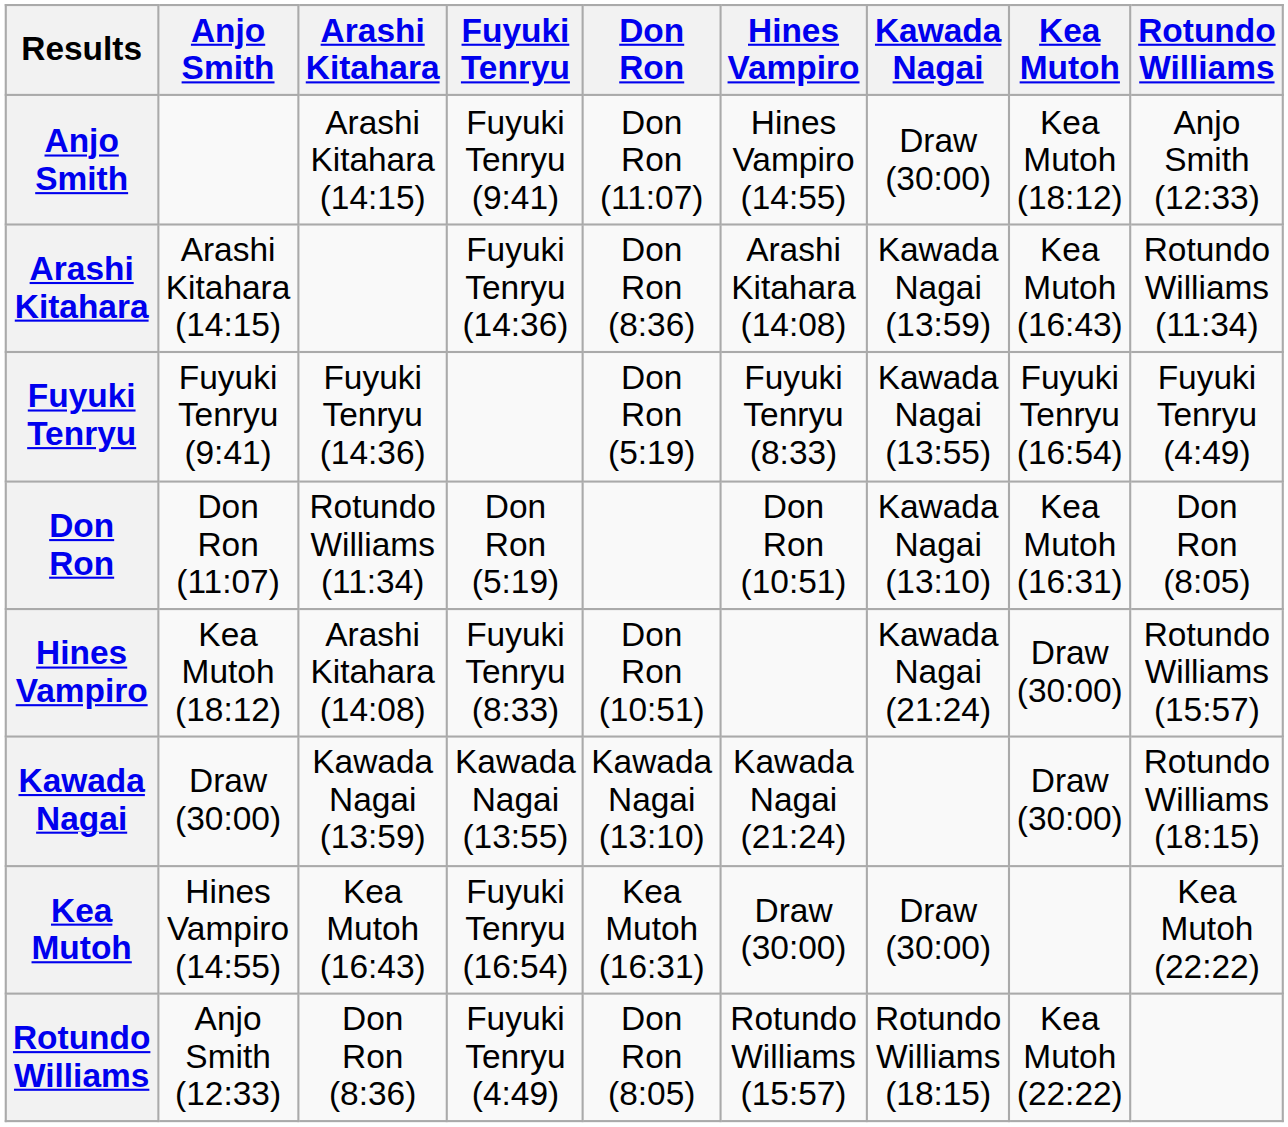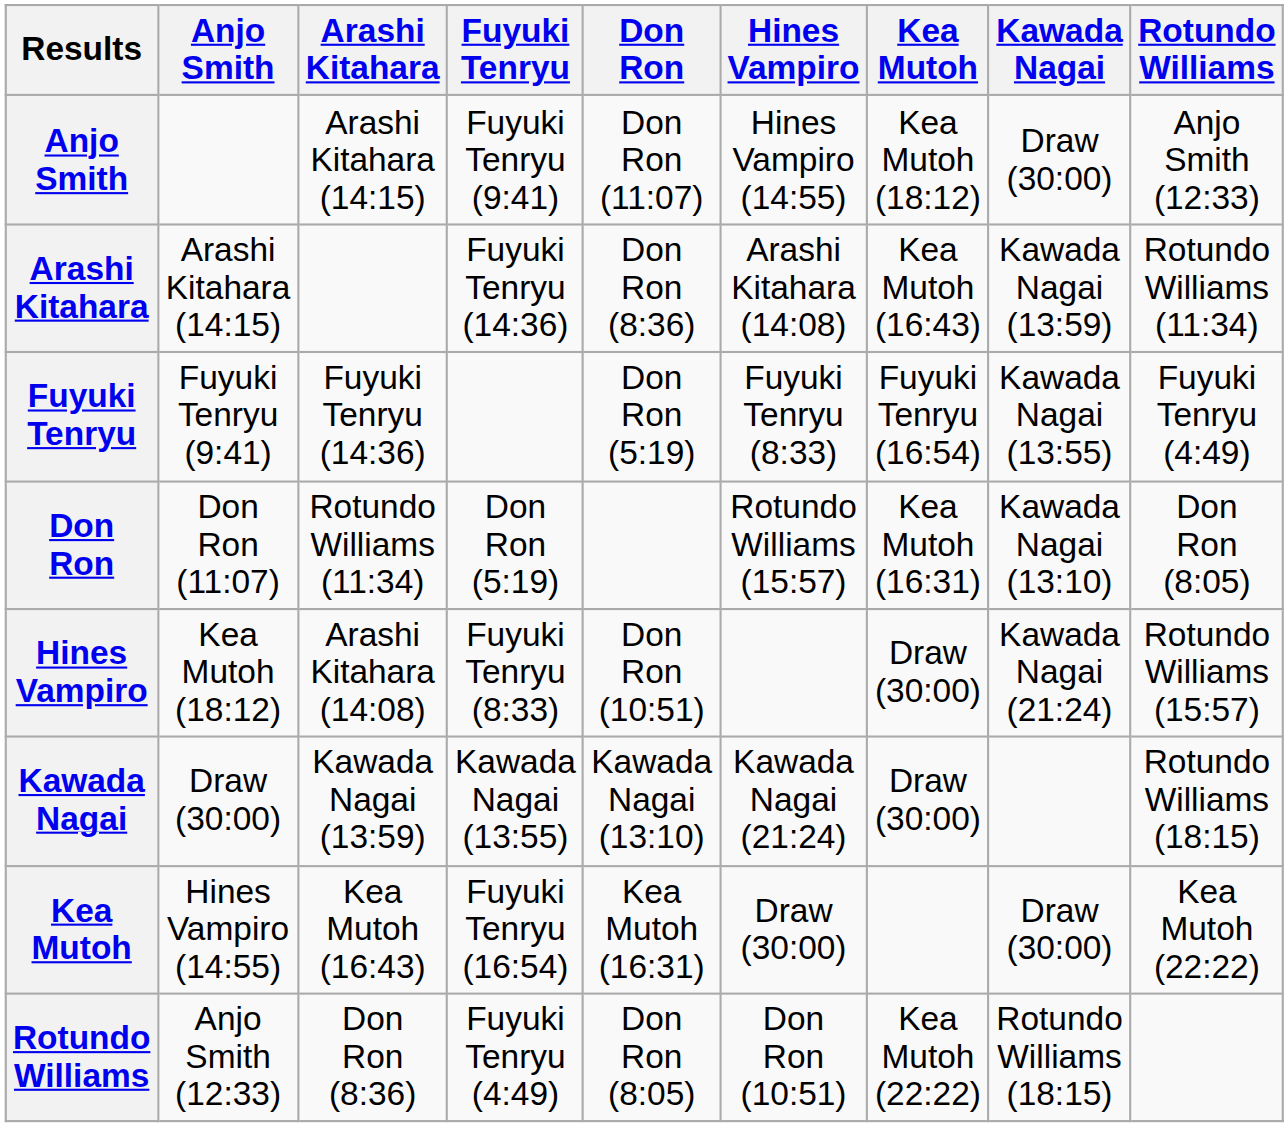columns swapped: (938, 49) <-> (1070, 49)
(794, 544) Don Ron (10:51) -> (794, 544) Rotundo Williams (15:57)
(794, 1057) Rotundo Williams (15:57) -> (794, 1057) Don Ron (10:51)
